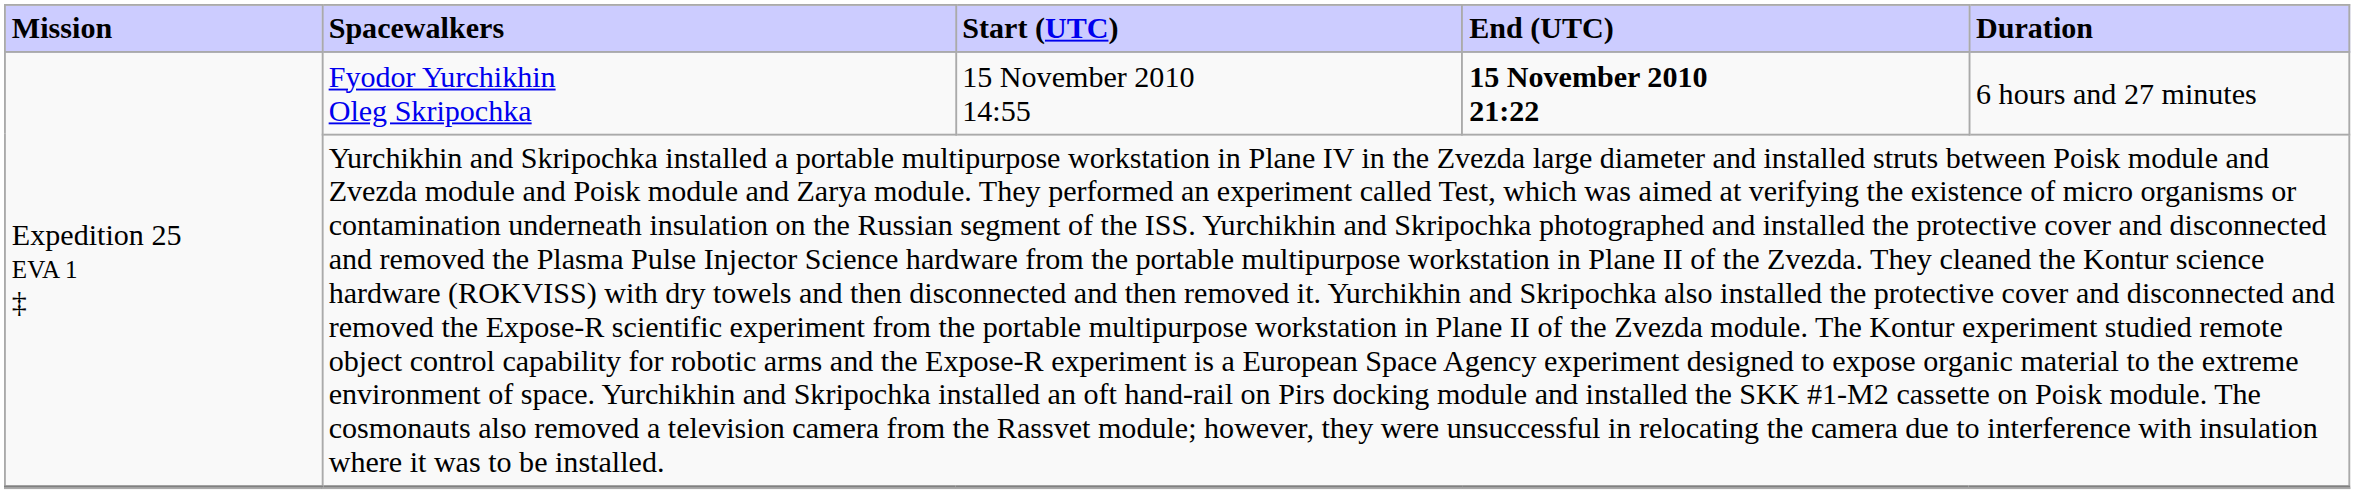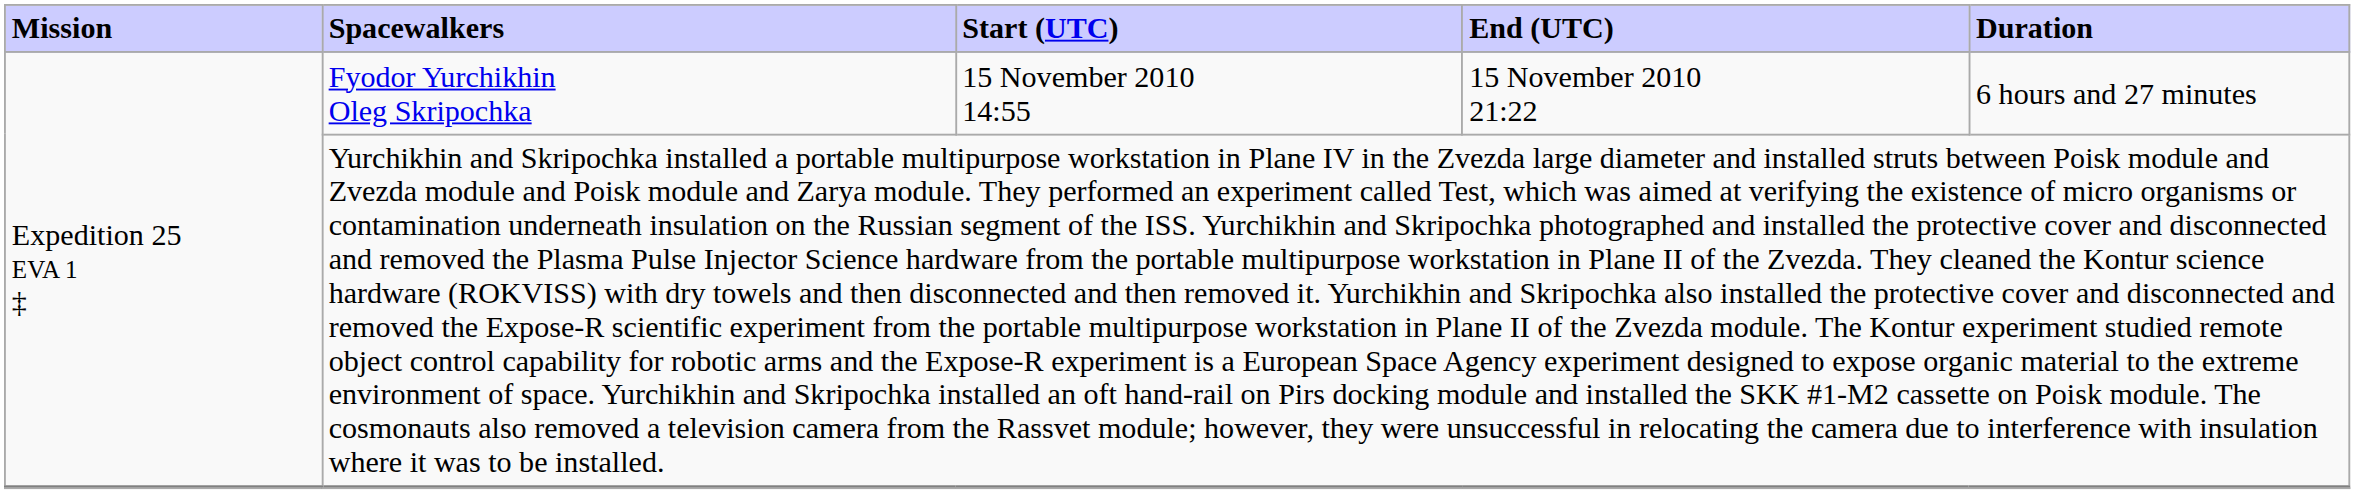(1588, 92) bold -> (1585, 92) normal
